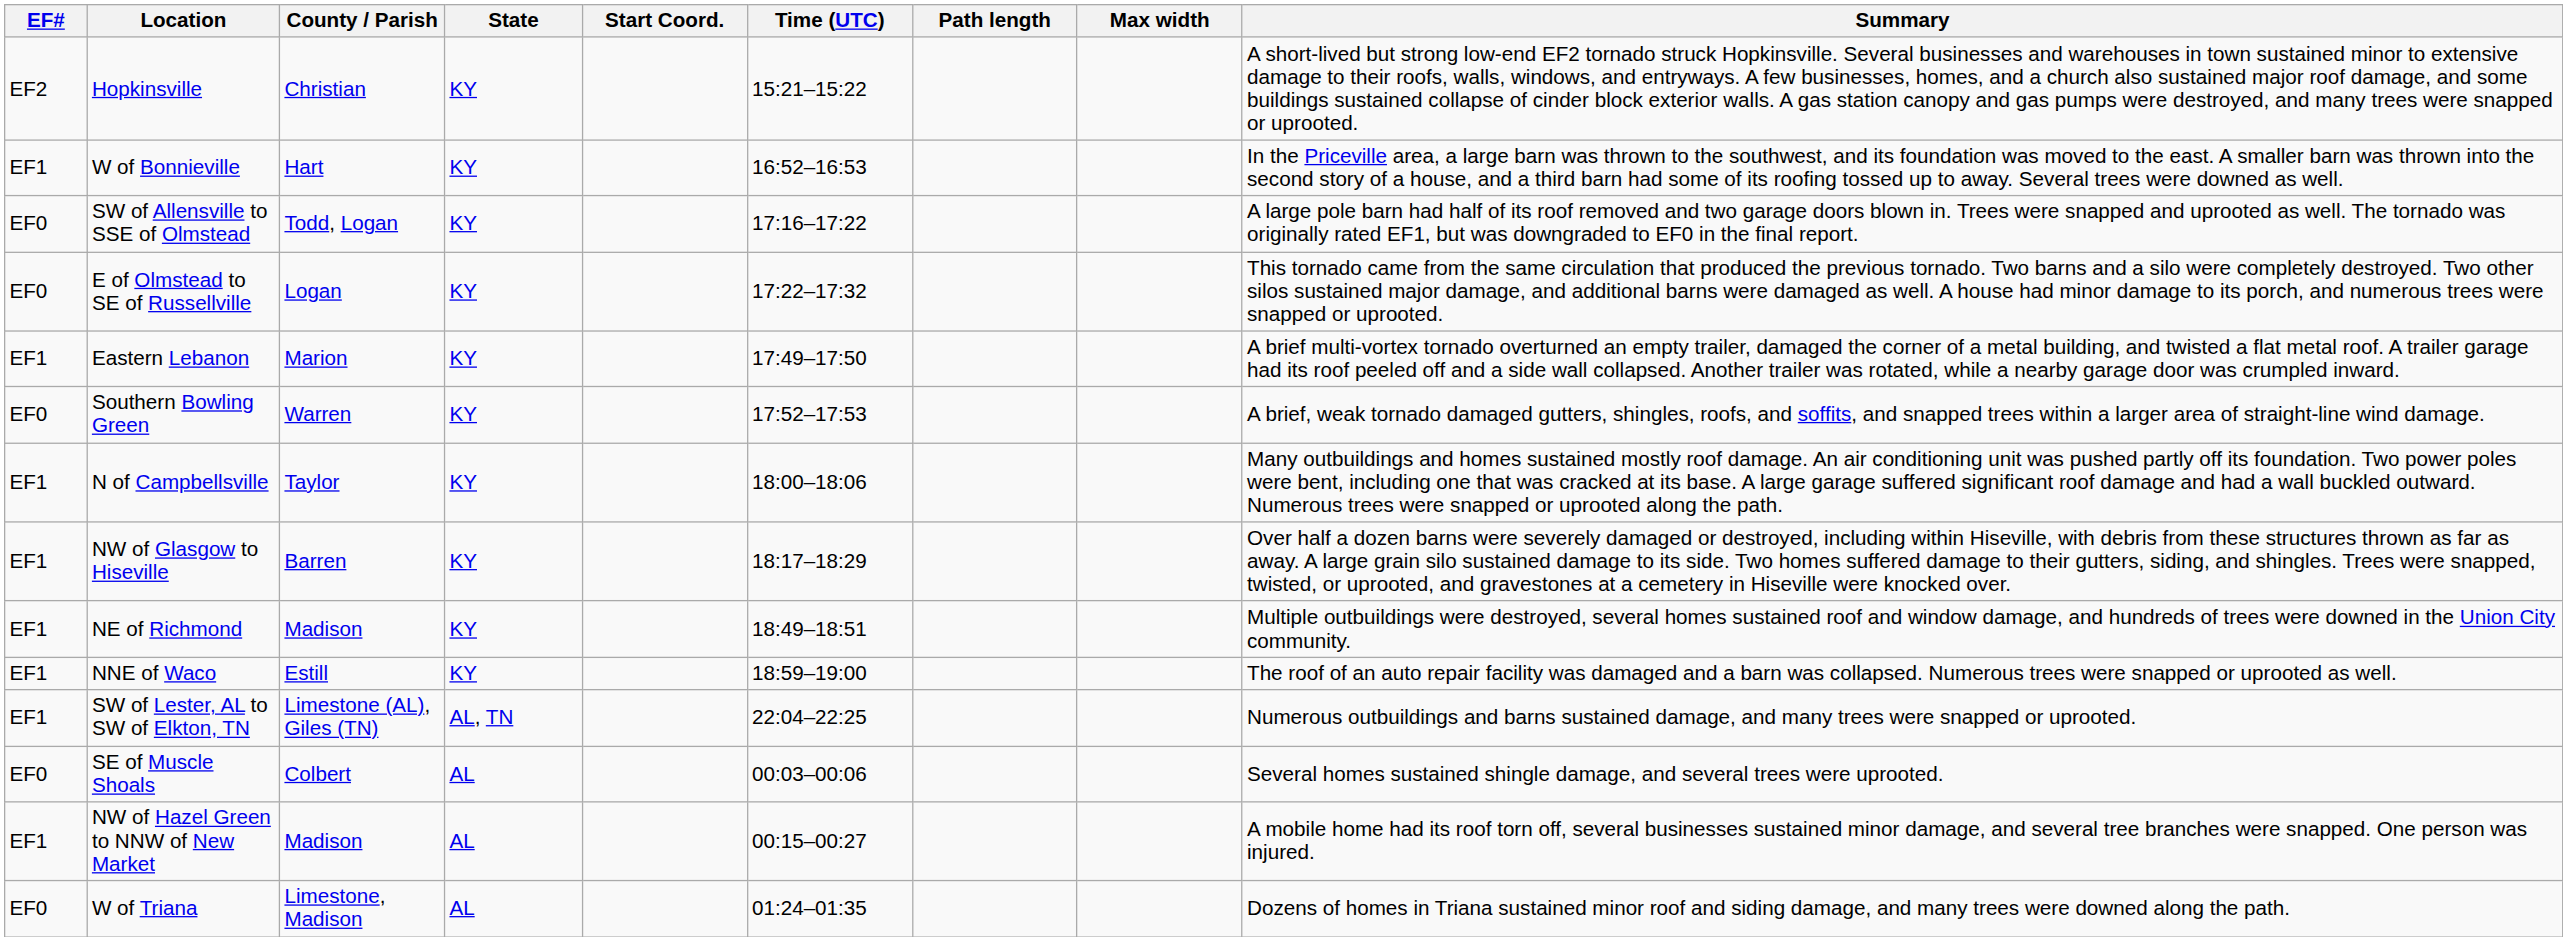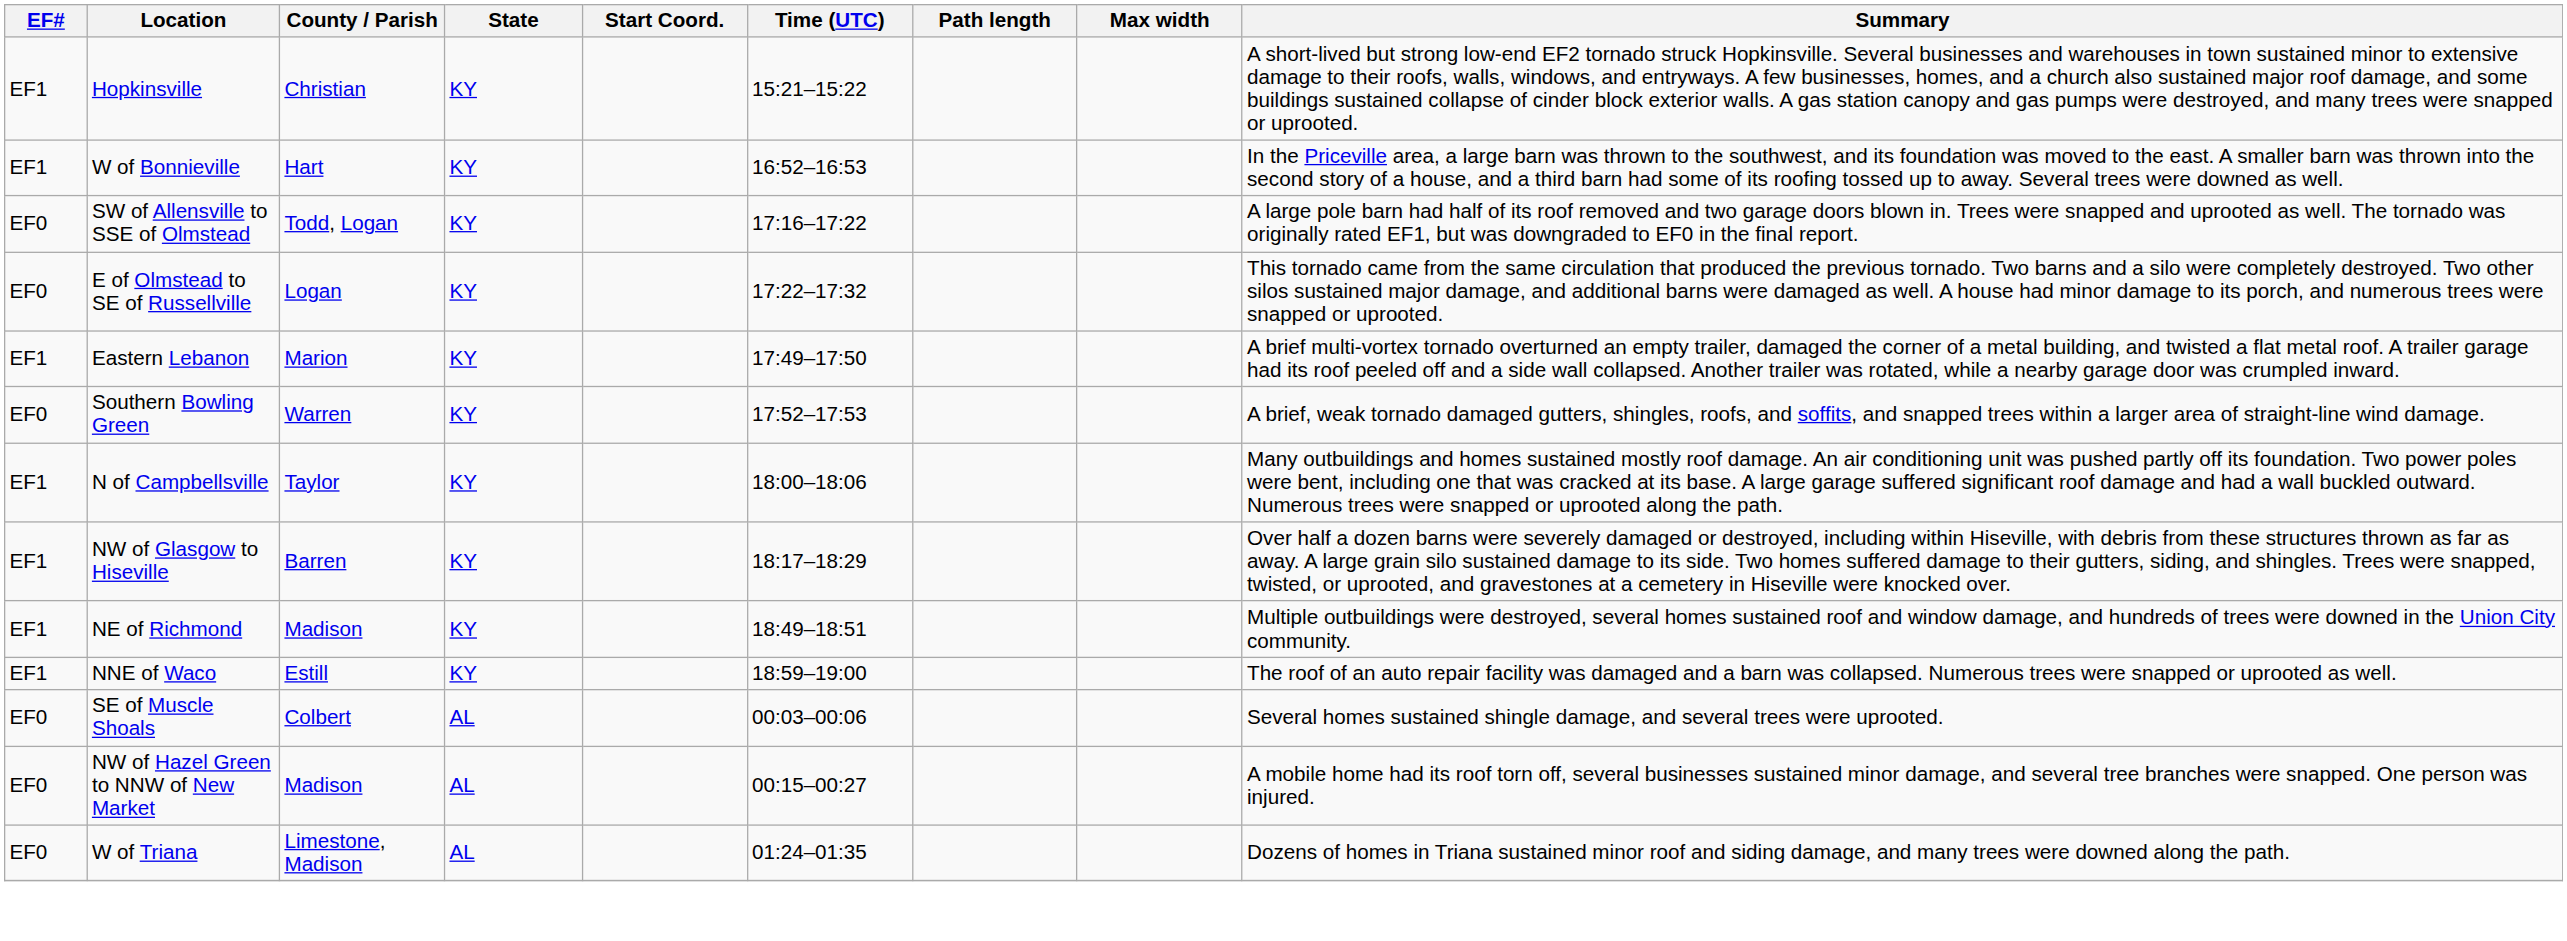(28, 88) EF2 -> (28, 88) EF1
- row: (180, 717)
(28, 841) EF1 -> (28, 785) EF0
